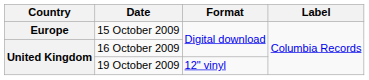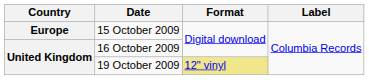(205, 65) no background -> (205, 65) khaki background
